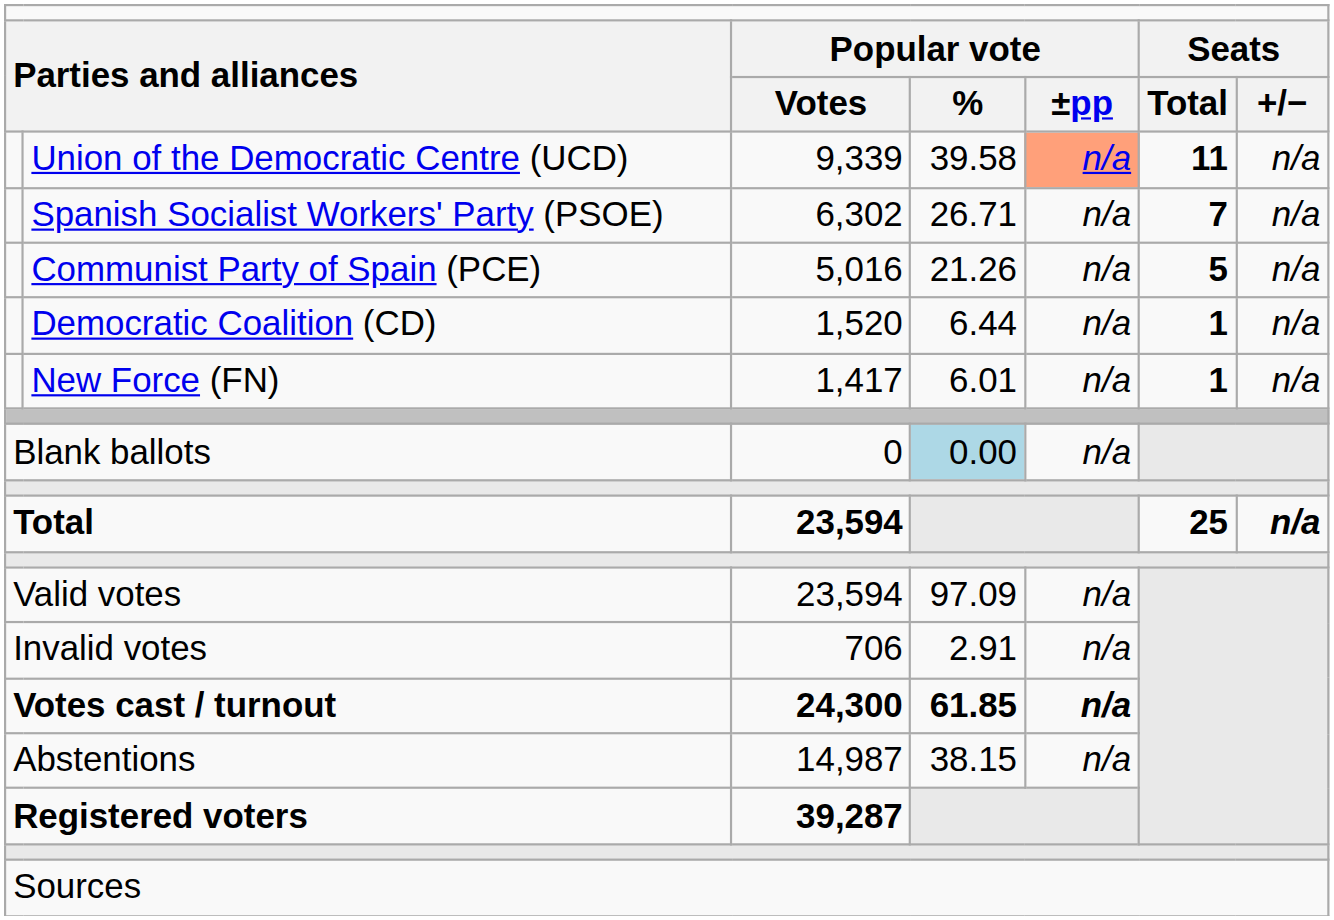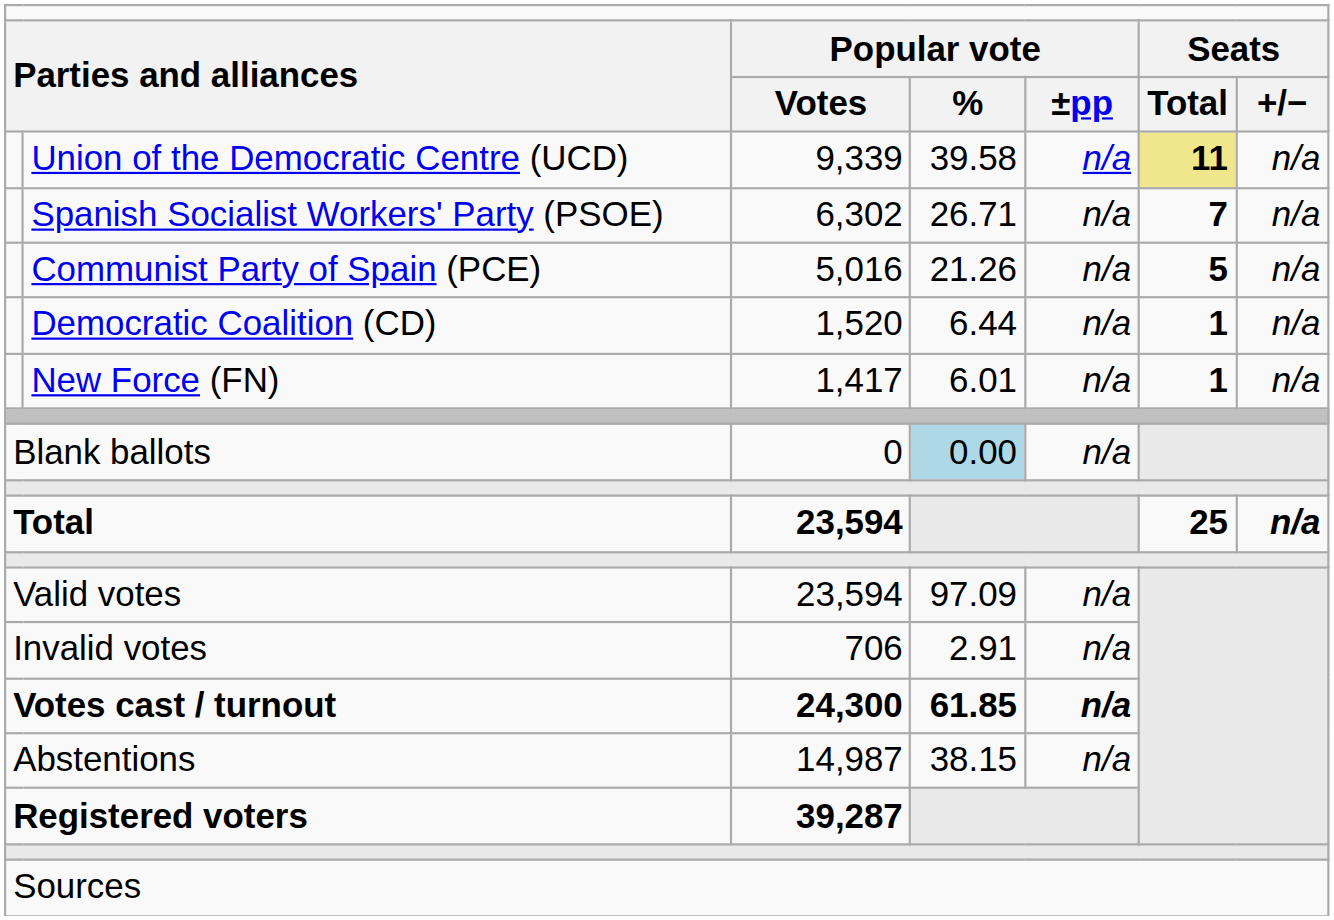(1107, 158) lightsalmon background -> (1107, 158) no background
(1209, 158) no background -> (1209, 158) khaki background
